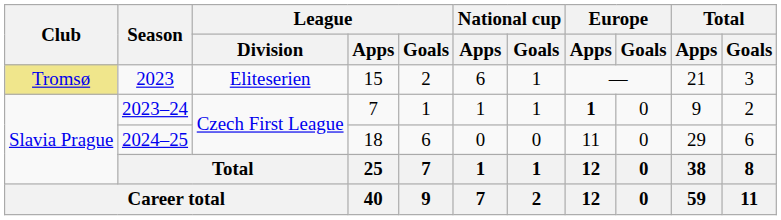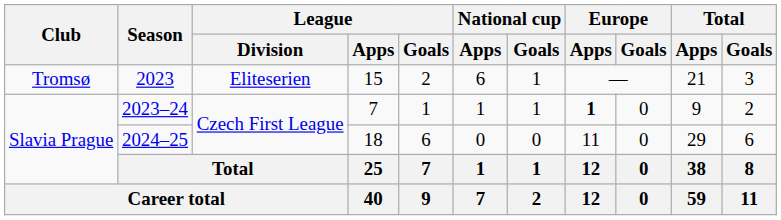(61, 79) khaki background -> (61, 79) no background
